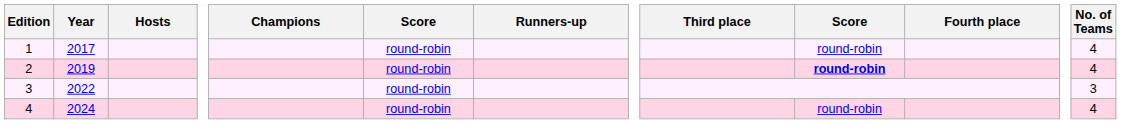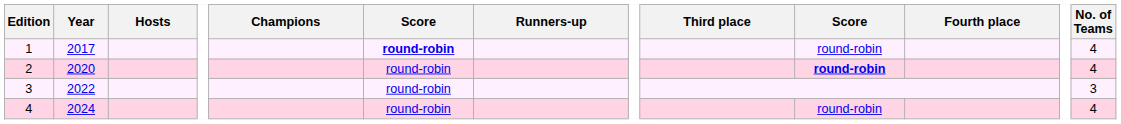(418, 49) normal -> (418, 49) bold
(81, 69) 2019 -> (81, 69) 2020
